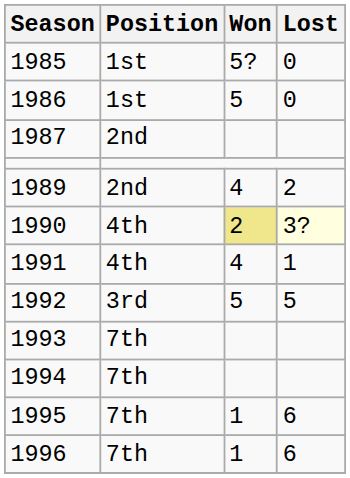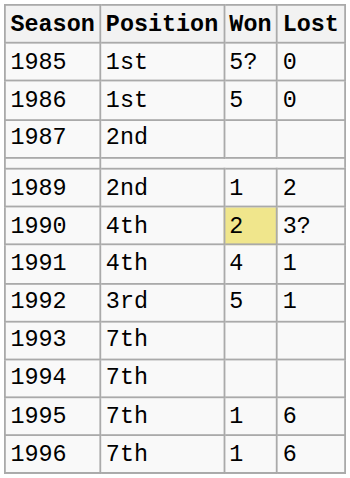(236, 188) 4 -> (236, 188) 1
(297, 226) lightyellow background -> (297, 226) no background
(290, 302) 5 -> (290, 302) 1
